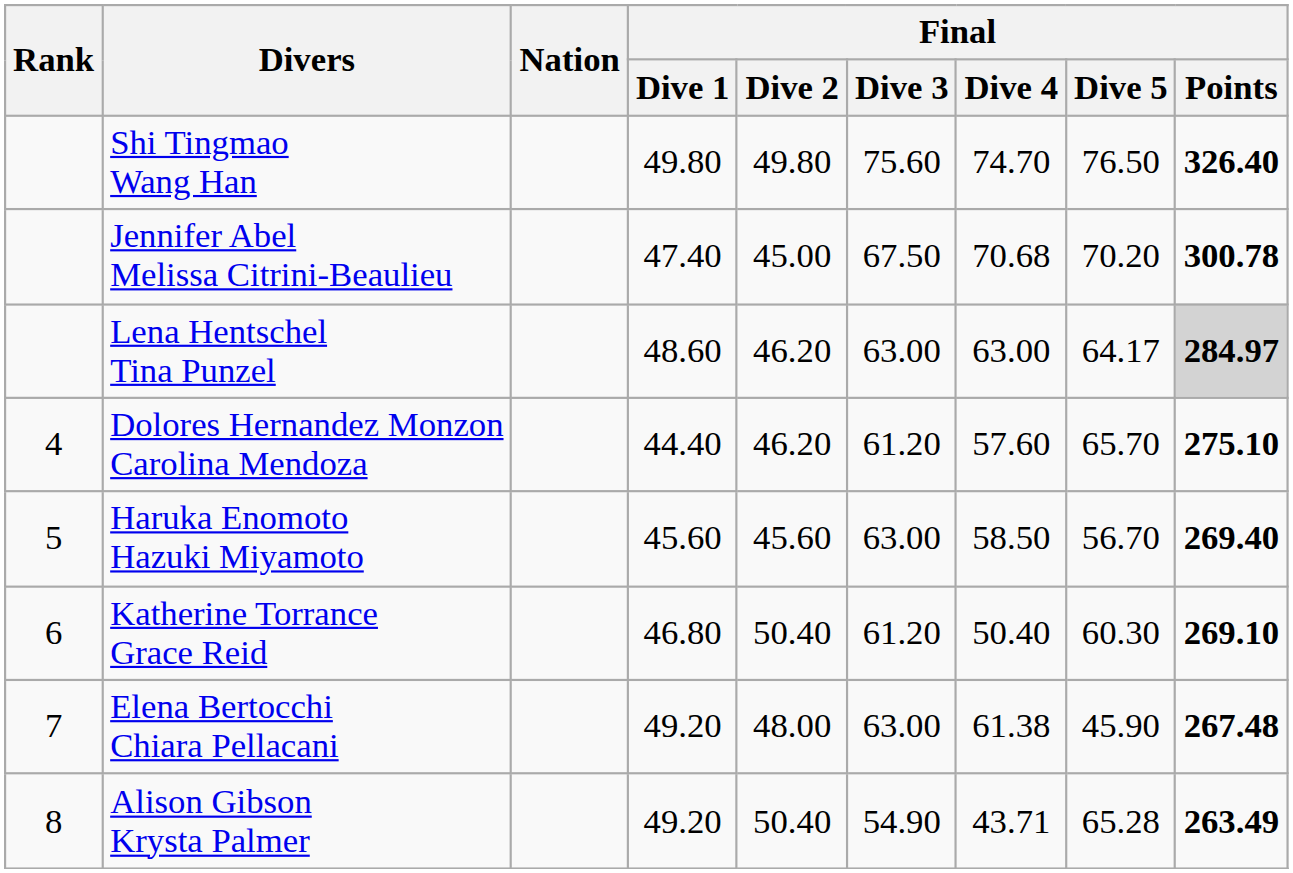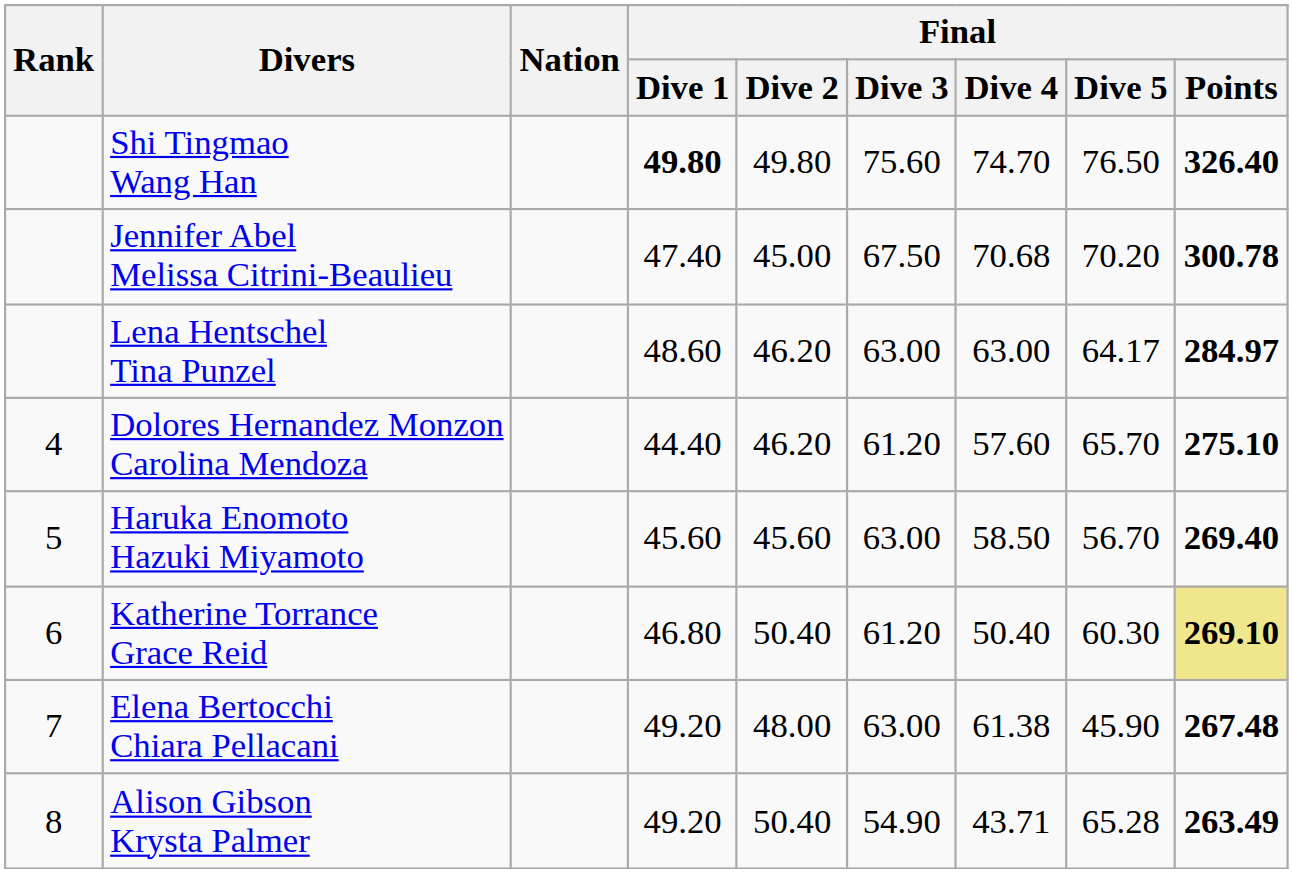(683, 161) normal -> (683, 161) bold
(1231, 349) lightgrey background -> (1231, 349) no background
(1231, 632) no background -> (1231, 632) khaki background
